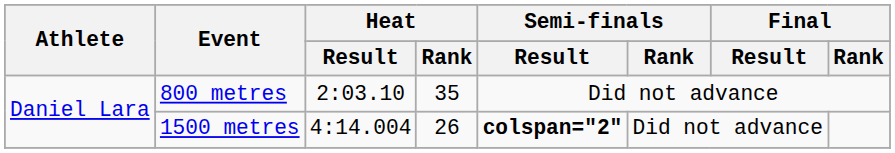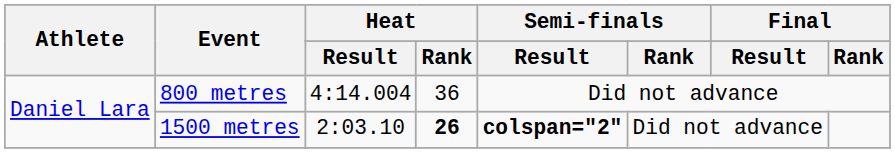(361, 94) 2:03.10 -> (361, 94) 4:14.004
(447, 94) 35 -> (447, 94) 36
(361, 129) 4:14.004 -> (361, 129) 2:03.10
(447, 129) normal -> (447, 129) bold
